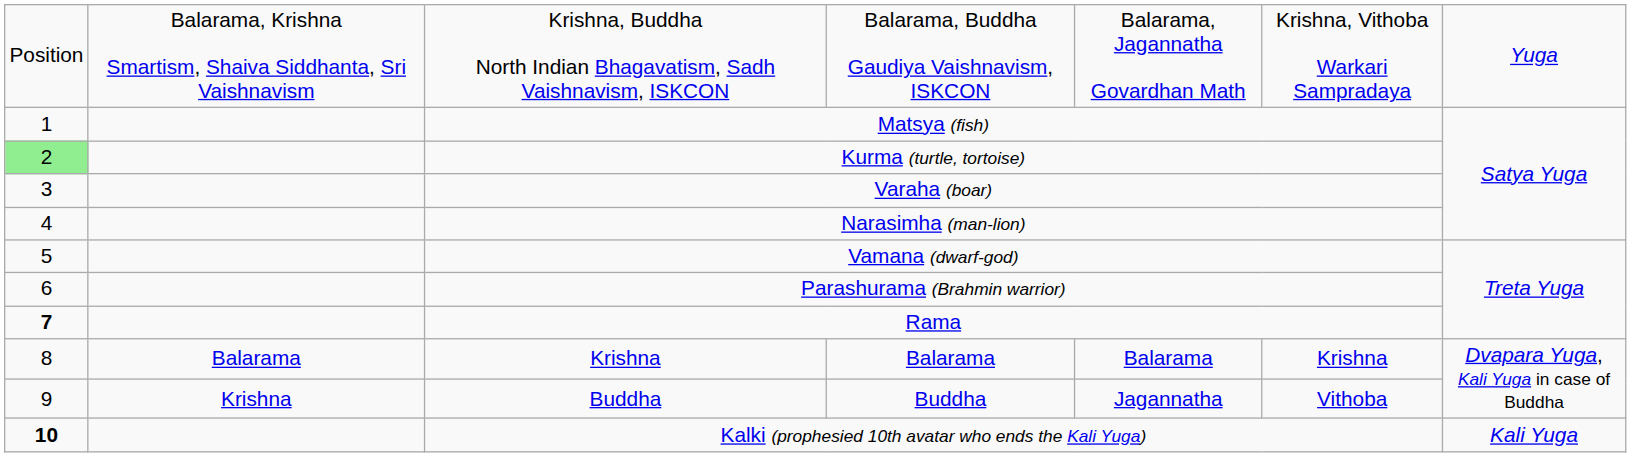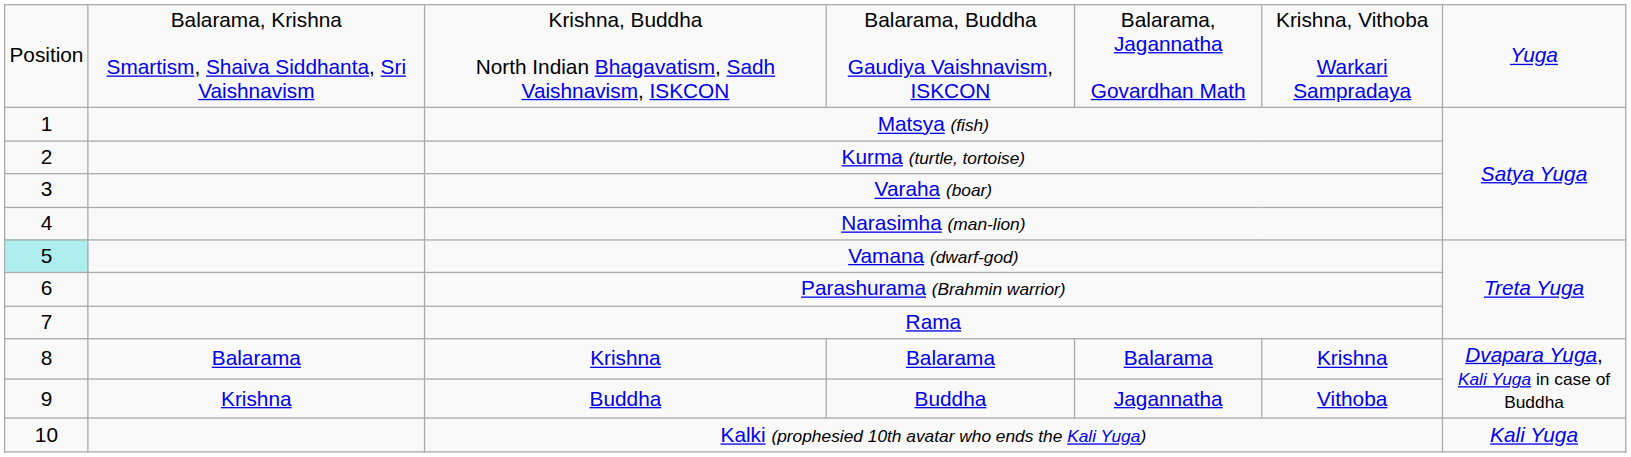(46, 157) lightgreen background -> (46, 157) no background
(46, 256) no background -> (46, 256) paleturquoise background
(46, 322) bold -> (46, 322) normal
(46, 434) bold -> (46, 434) normal
